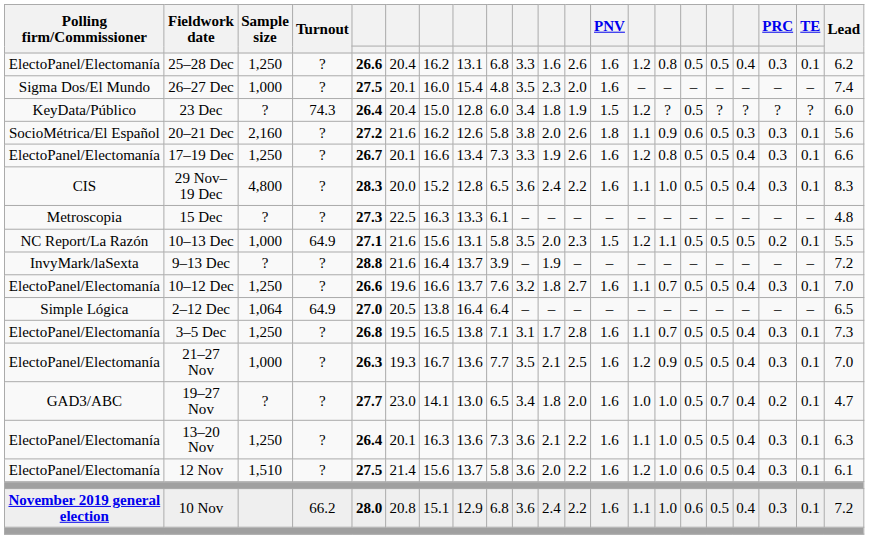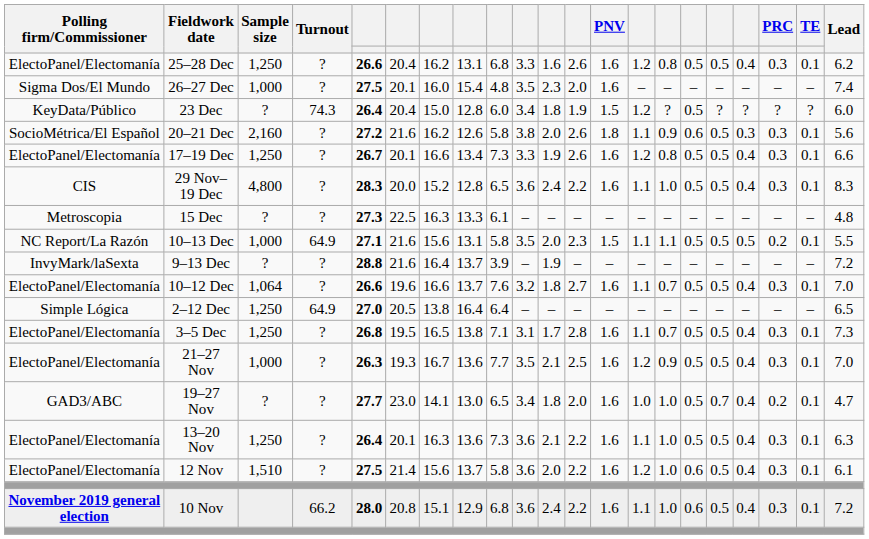(641, 240) 1.2 -> (641, 240) 1.1
(265, 286) 1,250 -> (265, 286) 1,064
(265, 308) 1,064 -> (265, 308) 1,250
